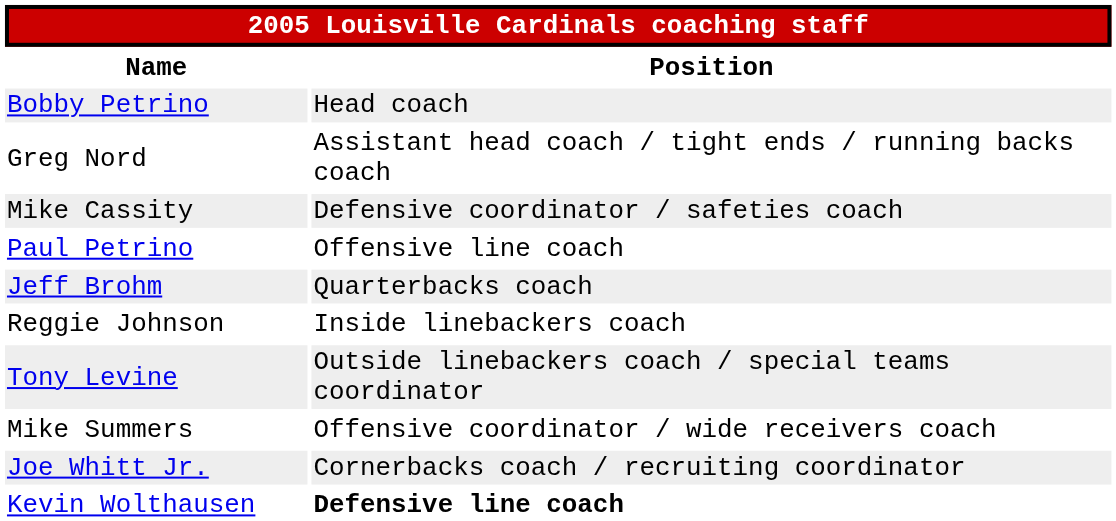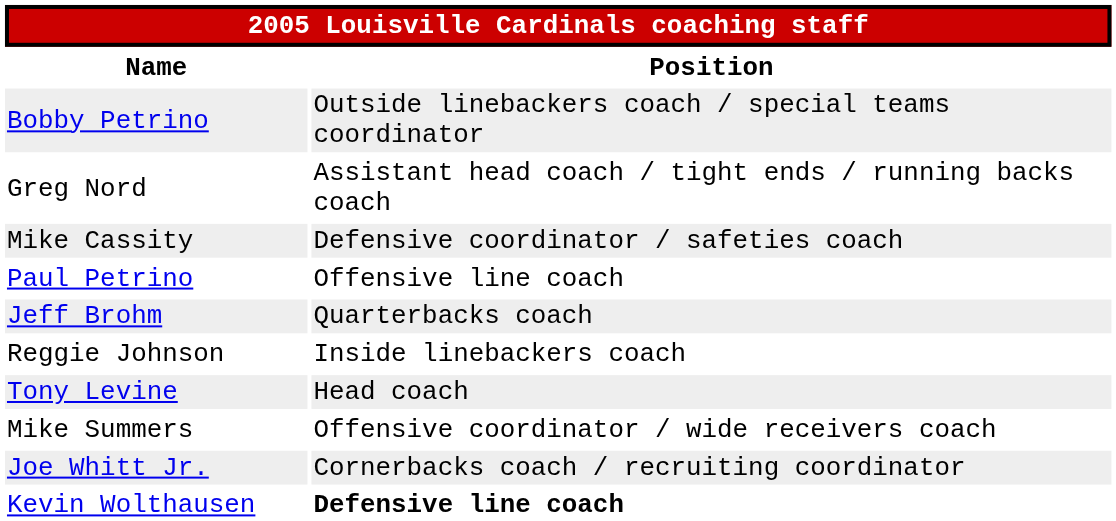(391, 105) Head coach -> (632, 120) Outside linebackers coach / special teams coordinator
(632, 377) Outside linebackers coach / special teams coordinator -> (391, 392) Head coach
